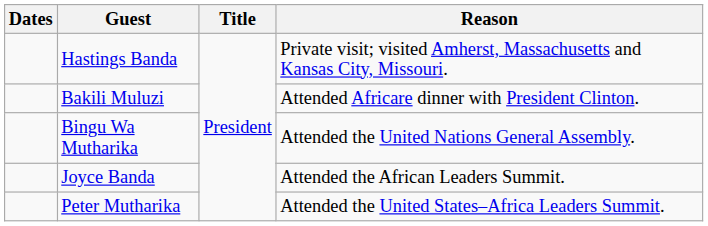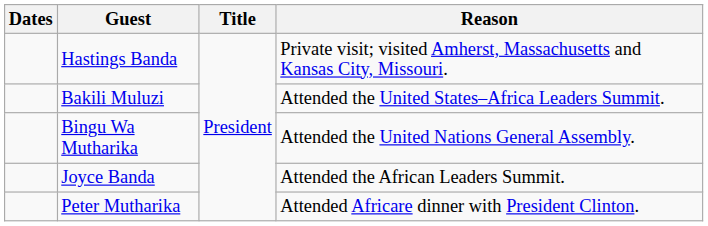(460, 98) Attended Africare dinner with President Clinton. -> (472, 98) Attended the United States–Africa Leaders Summit.
(472, 206) Attended the United States–Africa Leaders Summit. -> (460, 206) Attended Africare dinner with President Clinton.
